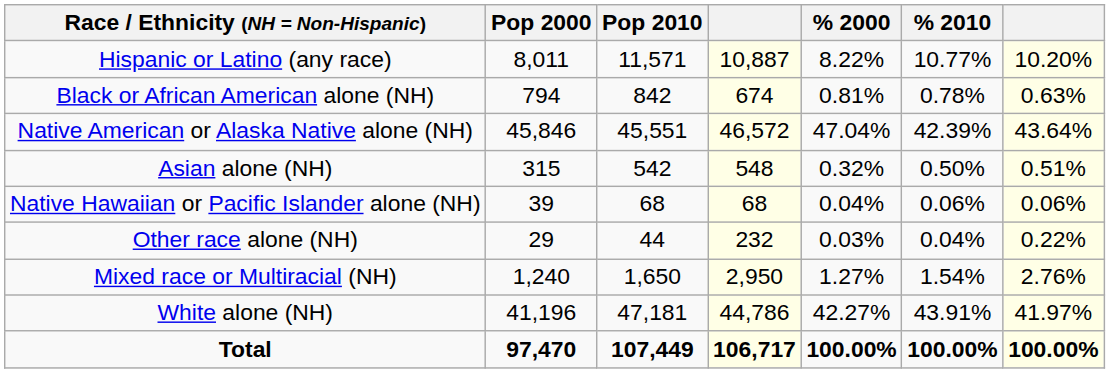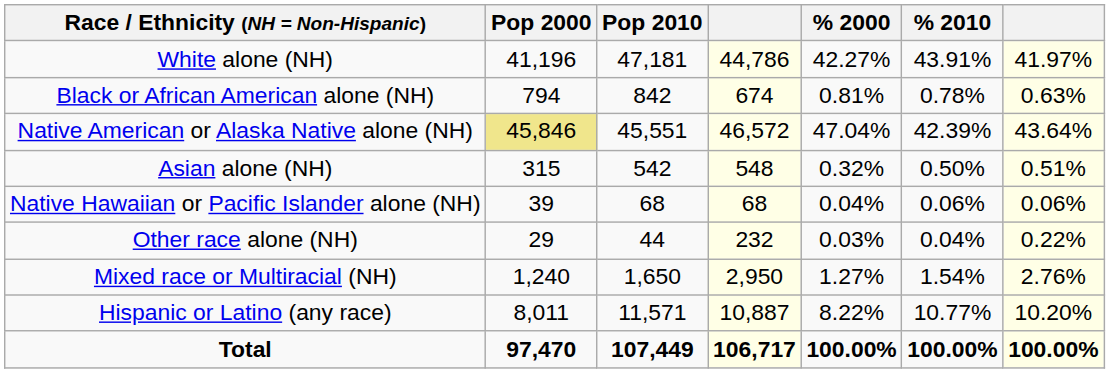rows swapped: (245, 312) <-> (245, 58)
(541, 131) no background -> (541, 131) khaki background
